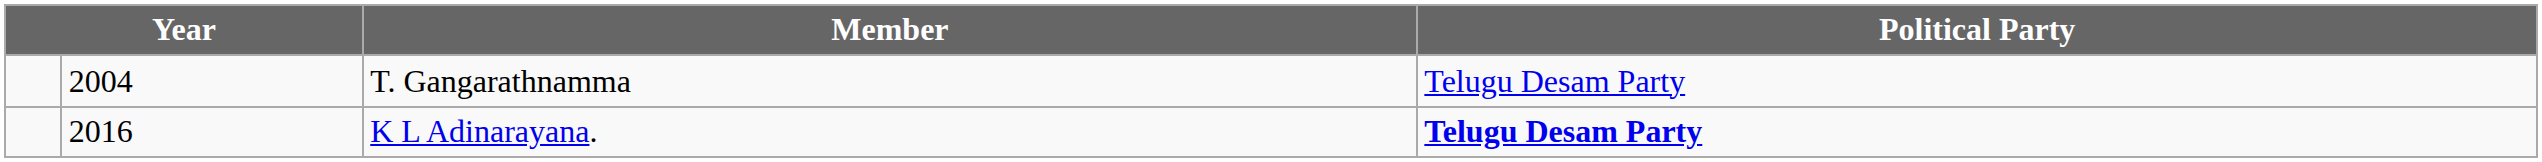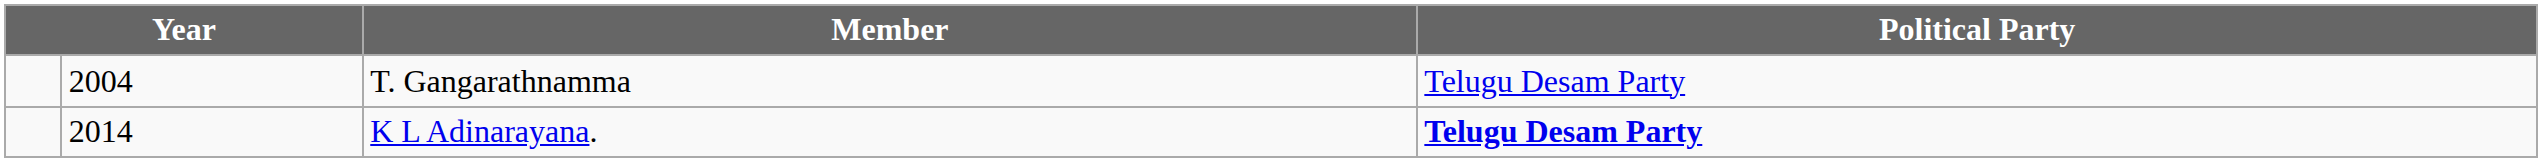(101, 131) 2016 -> (101, 131) 2014
